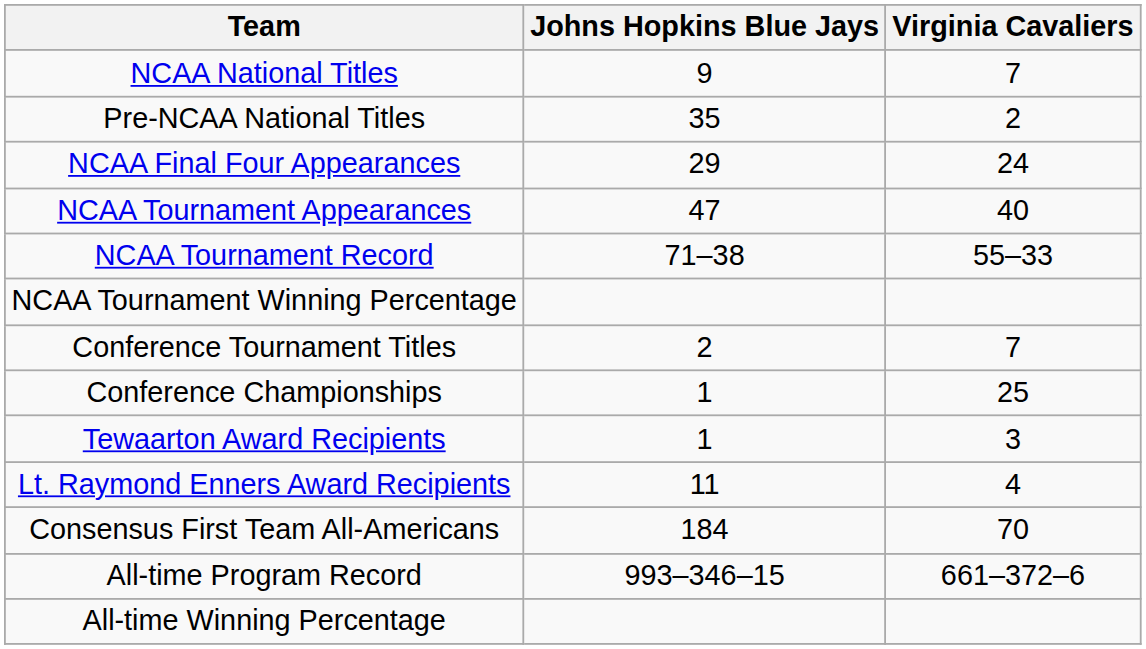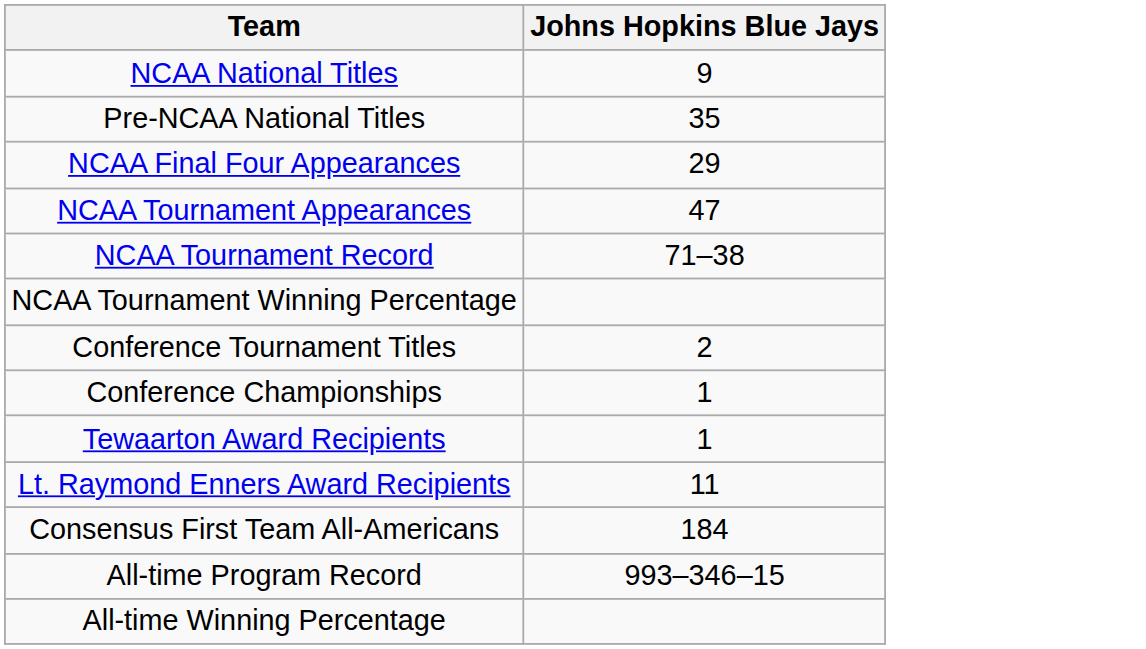- column: (1013, 27)
